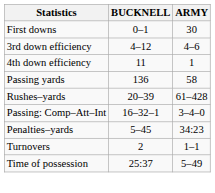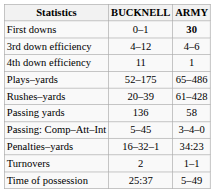(192, 29) normal -> (192, 29) bold
+ row: (32, 79)
rows swapped: (36, 96) <-> (36, 79)
(141, 113) 16–32–1 -> (141, 130) 5–45
(141, 130) 5–45 -> (141, 146) 16–32–1
